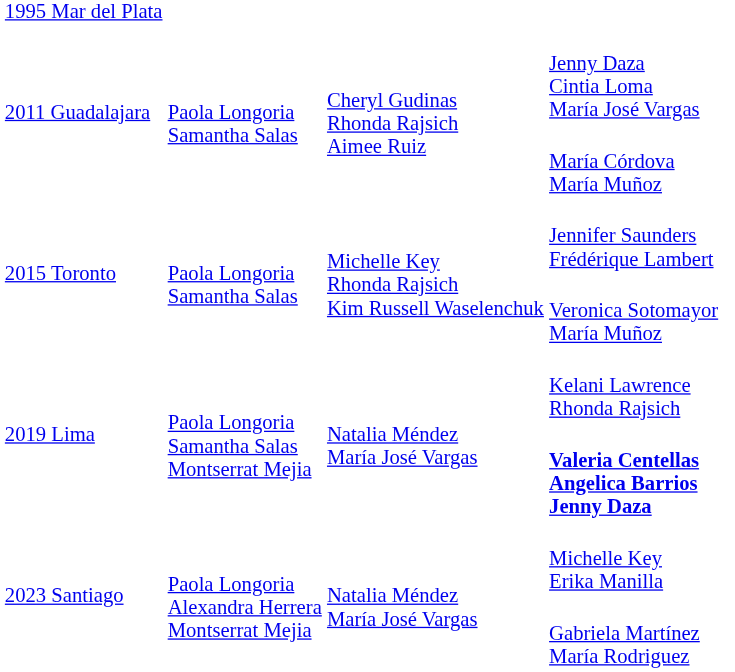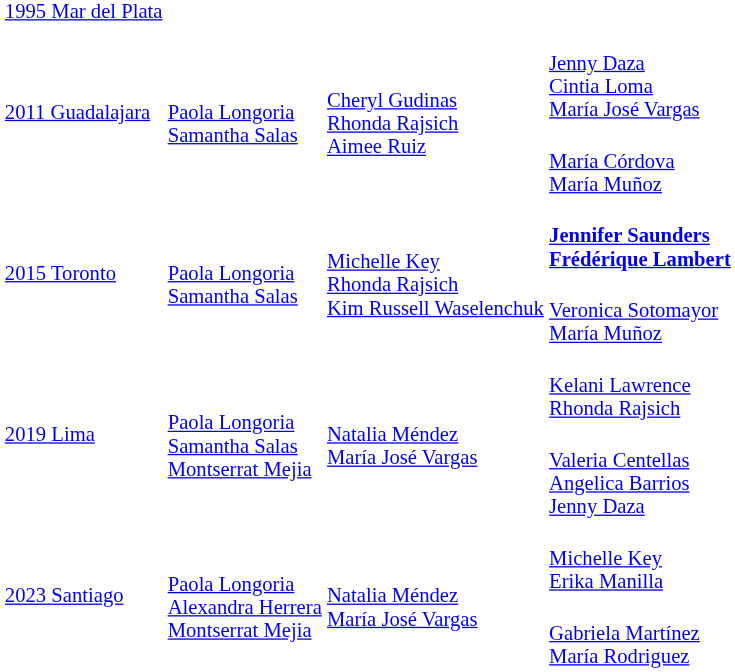(631, 247) normal -> (640, 247) bold
(624, 483) bold -> (619, 483) normal
